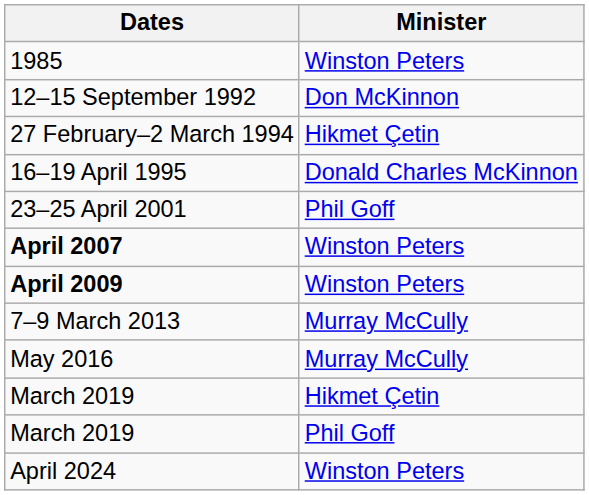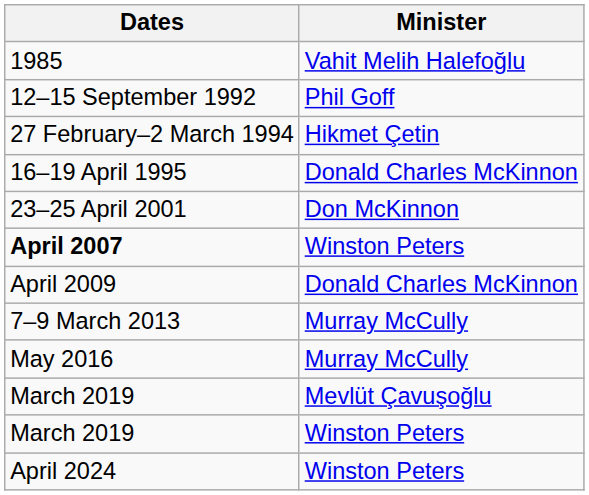(384, 60) Winston Peters -> (415, 60) Vahit Melih Halefoğlu
(382, 97) Don McKinnon -> (350, 97) Phil Goff
(350, 209) Phil Goff -> (382, 209) Don McKinnon
(66, 284) bold -> (63, 284) normal
(384, 284) Winston Peters -> (441, 284) Donald Charles McKinnon
(372, 396) Hikmet Çetin -> (398, 396) Mevlüt Çavuşoğlu
(350, 433) Phil Goff -> (384, 433) Winston Peters
